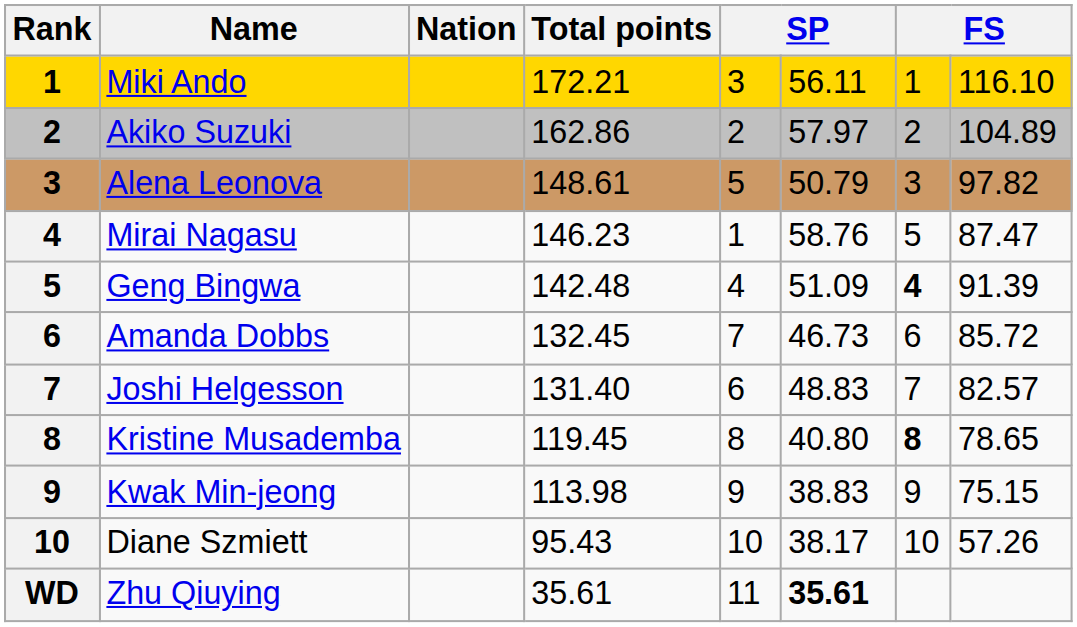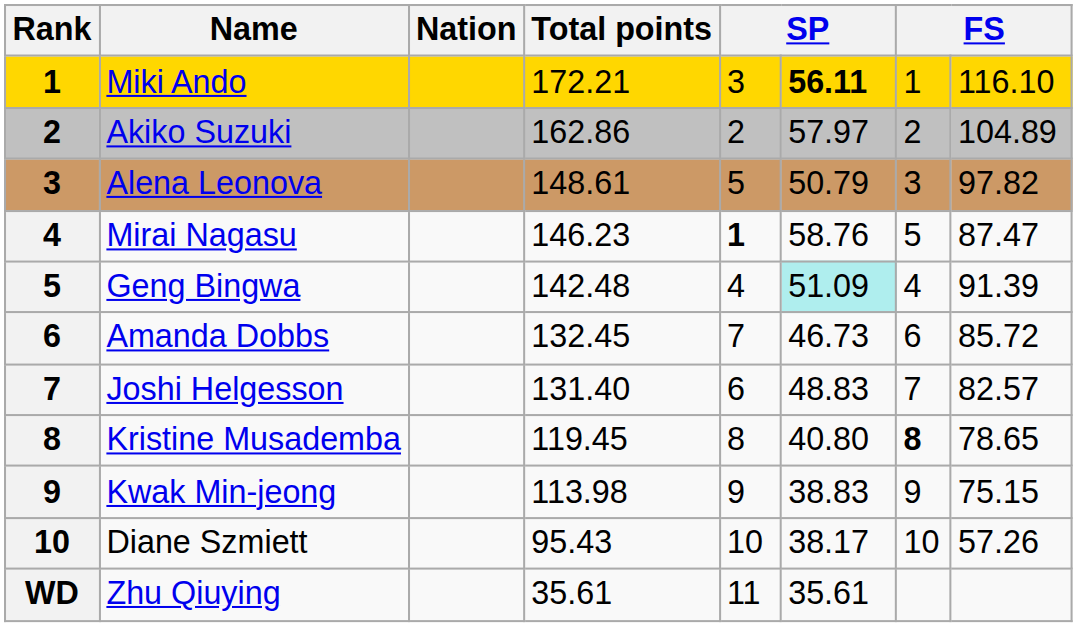(827, 81) normal -> (828, 81) bold
(736, 235) normal -> (736, 235) bold
(829, 286) no background -> (829, 286) paleturquoise background
(912, 286) bold -> (912, 286) normal
(829, 593) bold -> (829, 593) normal
